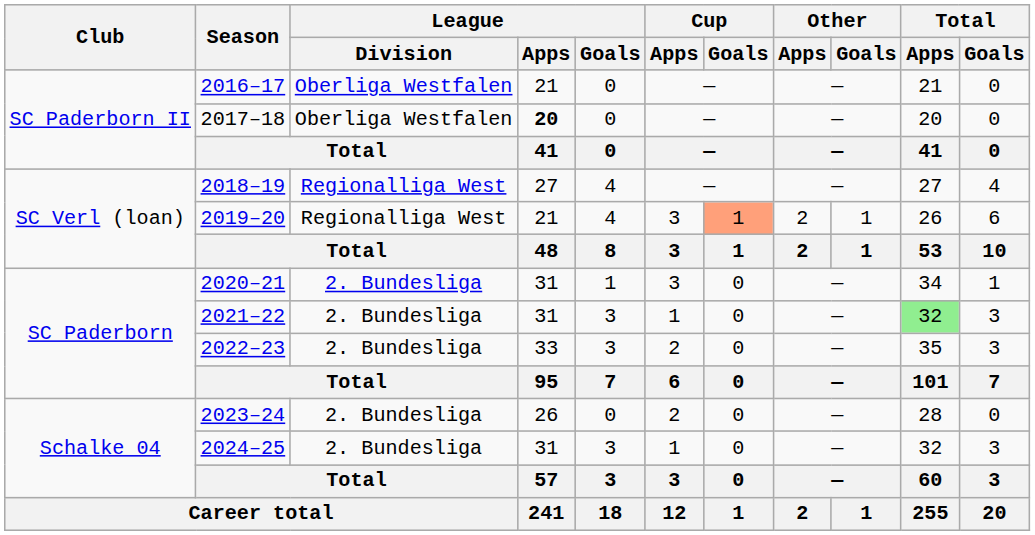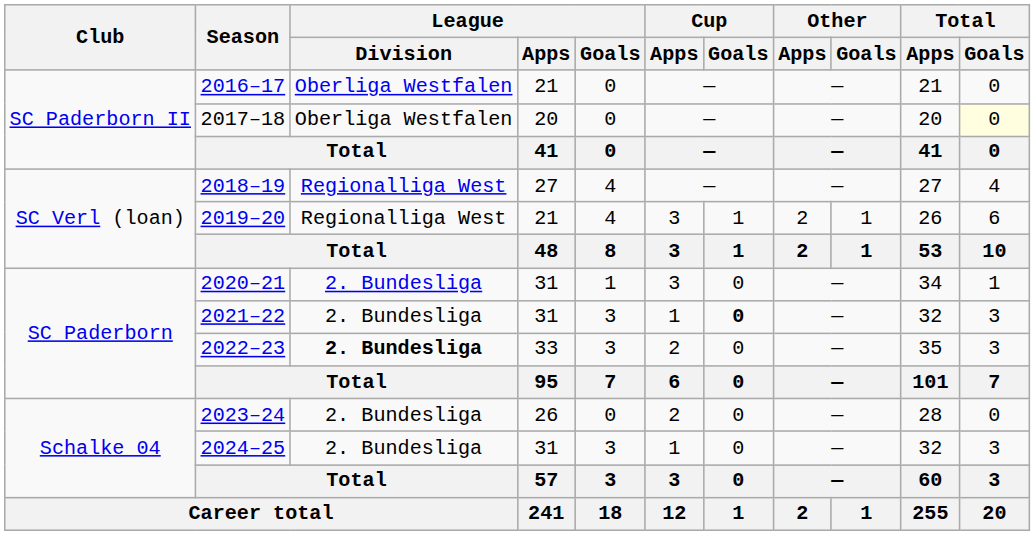(546, 120) bold -> (546, 120) normal
(994, 120) no background -> (994, 120) lightyellow background
(738, 218) lightsalmon background -> (738, 218) no background
(738, 317) normal -> (738, 317) bold
(930, 317) lightgreen background -> (930, 317) no background
(404, 350) normal -> (404, 350) bold
